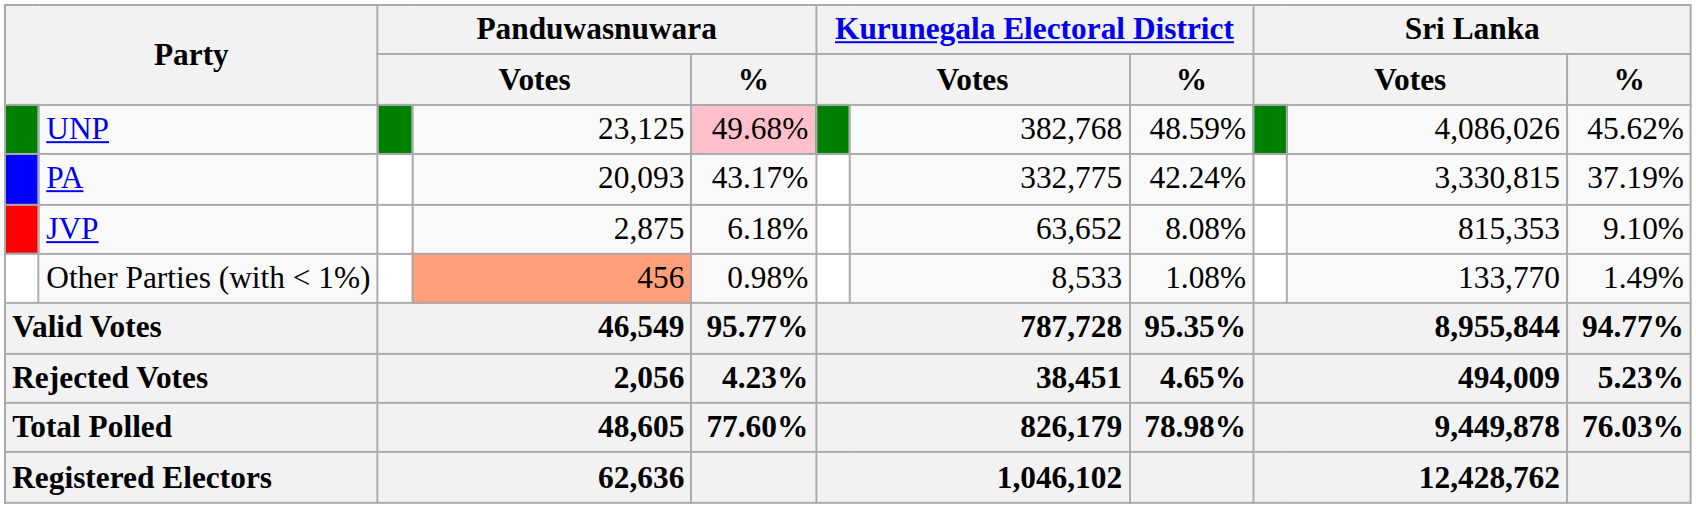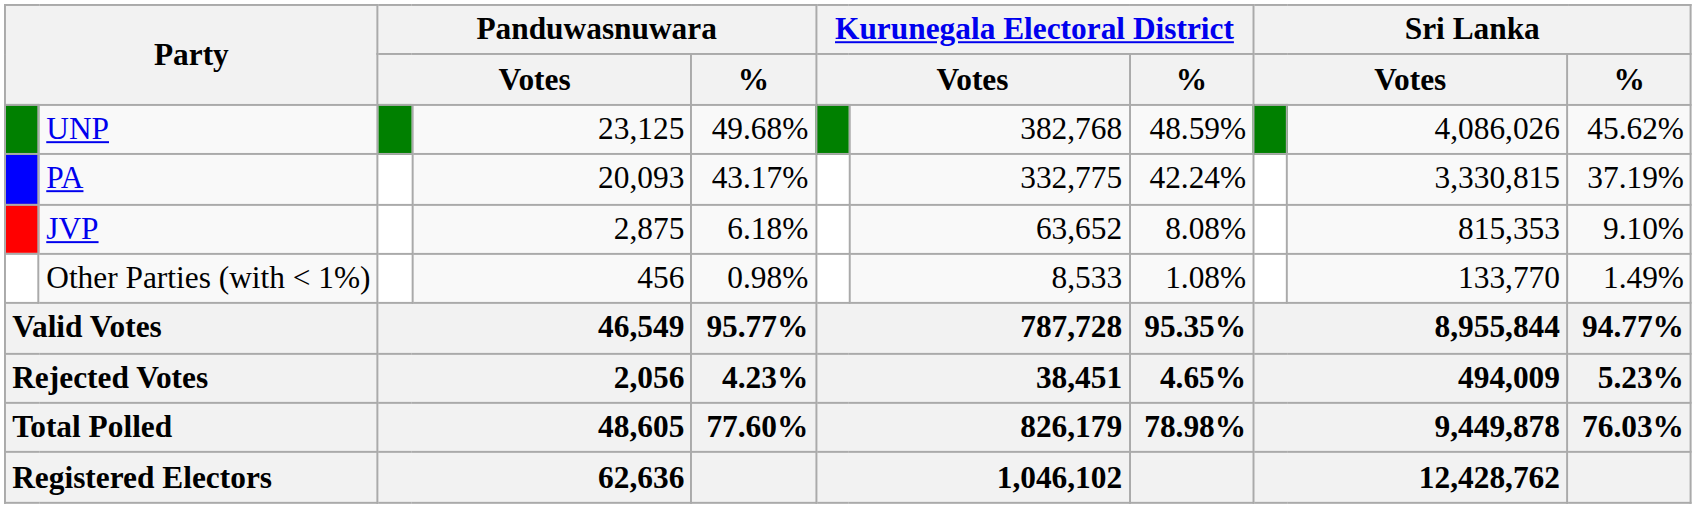(760, 128) pink background -> (760, 128) no background
(661, 278) lightsalmon background -> (661, 278) no background
